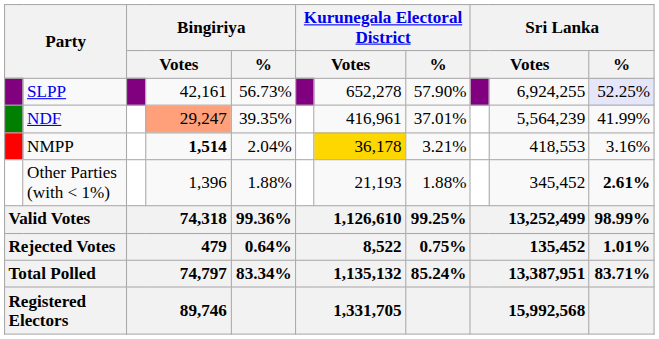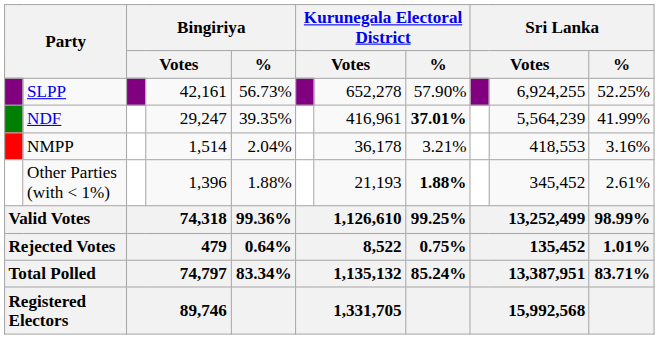(624, 91) lavender background -> (624, 91) no background
(203, 118) lightsalmon background -> (203, 118) no background
(440, 118) normal -> (439, 118) bold
(208, 145) bold -> (208, 145) normal
(378, 145) gold background -> (378, 145) no background
(444, 182) normal -> (443, 182) bold
(627, 182) bold -> (628, 182) normal
